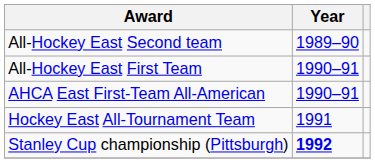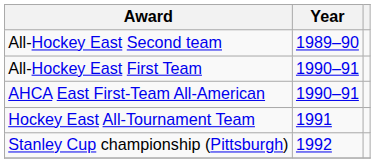(314, 145) bold -> (314, 145) normal
